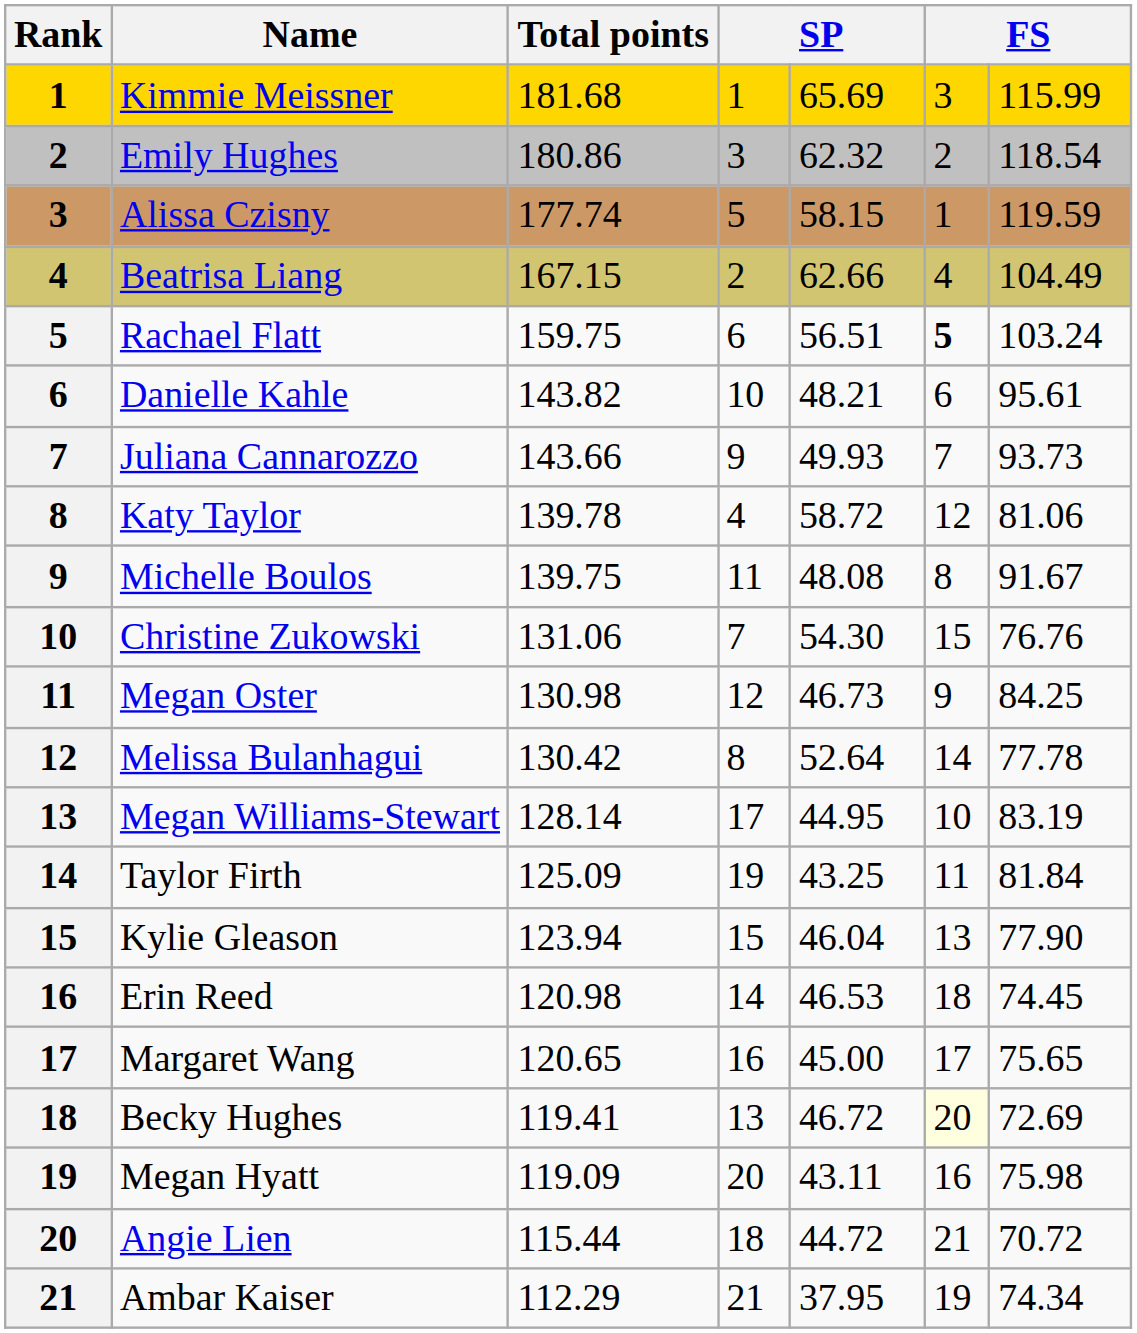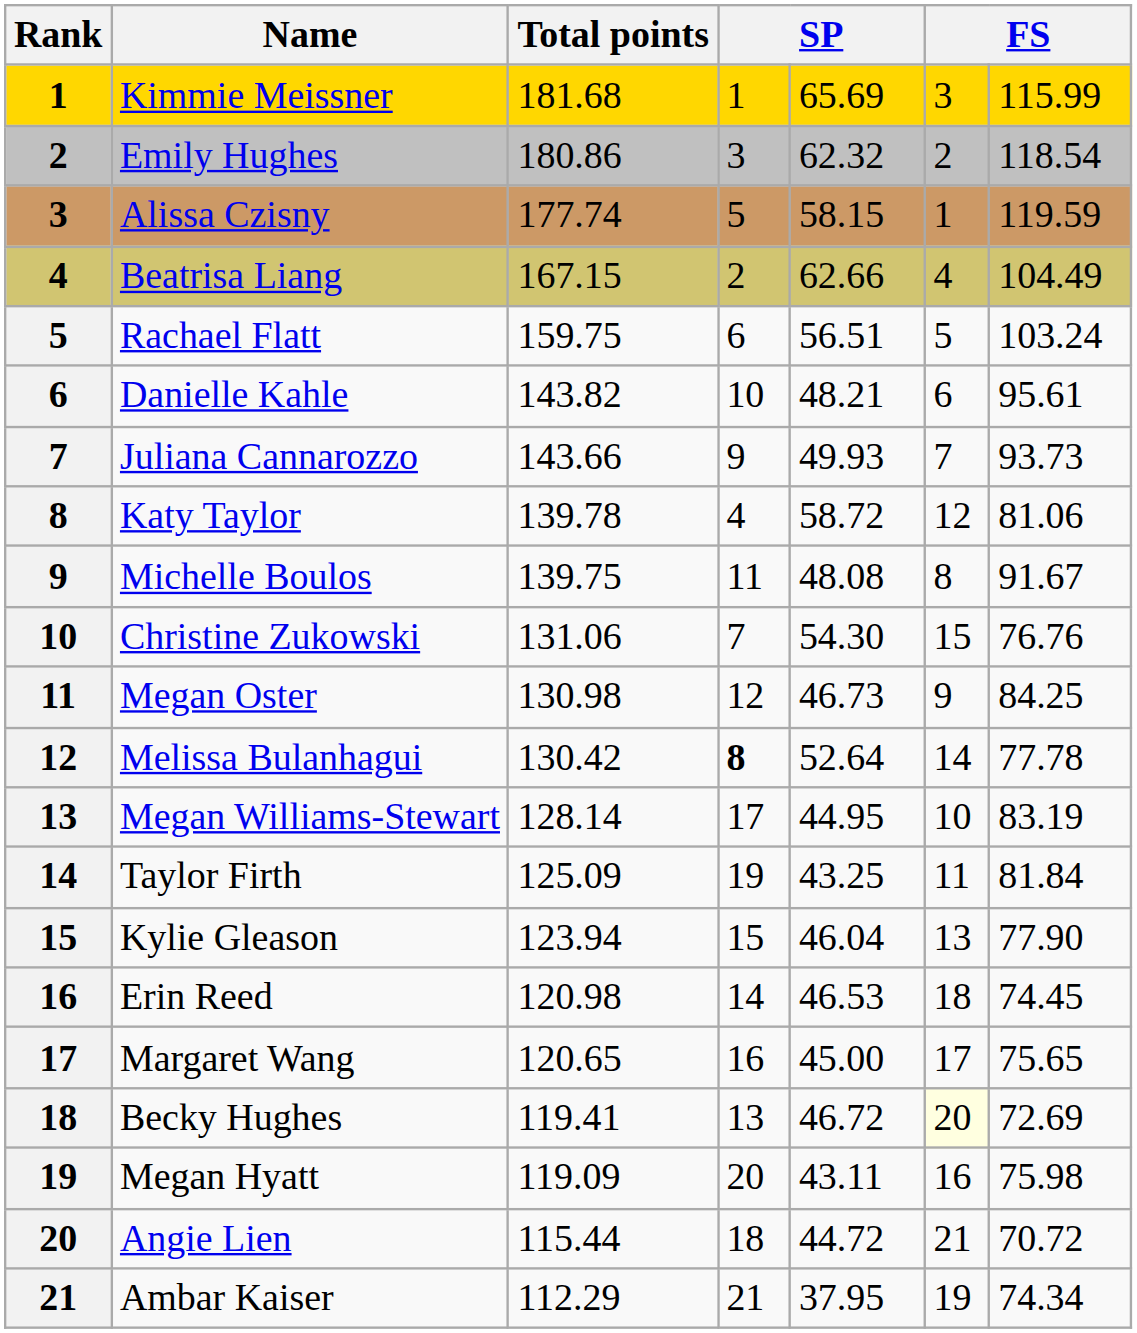(943, 335) bold -> (943, 335) normal
(736, 756) normal -> (736, 756) bold
